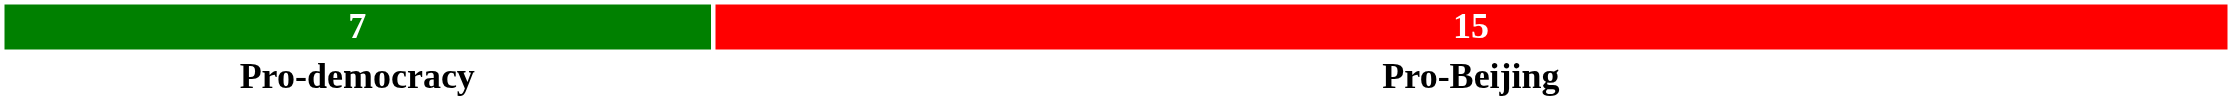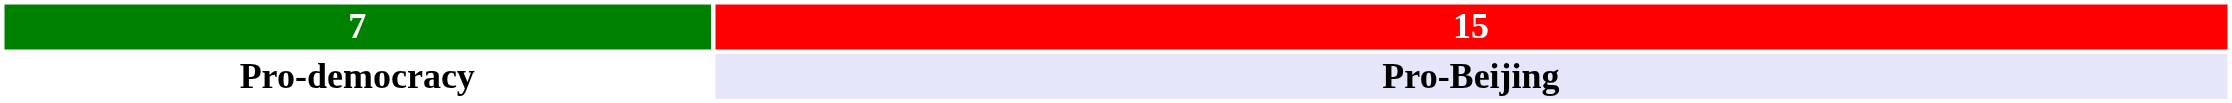(1471, 75) no background -> (1471, 75) lavender background
